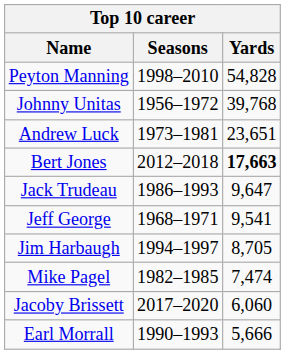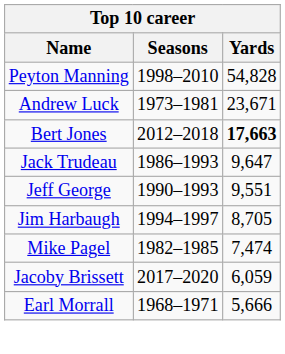- row: (69, 104)
(252, 133) 23,651 -> (252, 104) 23,671
(178, 219) 1968–1971 -> (178, 190) 1990–1993
(252, 219) 9,541 -> (252, 190) 9,551
(252, 305) 6,060 -> (252, 276) 6,059
(178, 334) 1990–1993 -> (178, 305) 1968–1971
